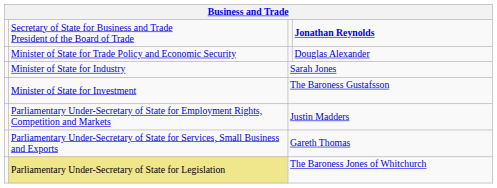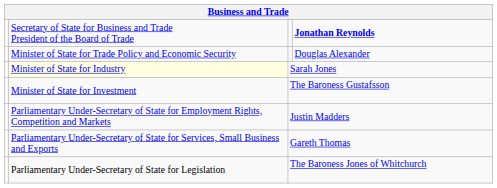(68, 69) no background -> (68, 69) lightyellow background
(118, 170) khaki background -> (118, 170) no background
